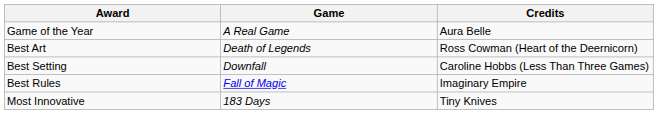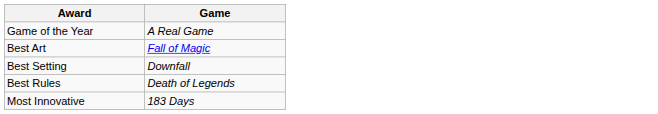- column: (545, 13)
(267, 48) Death of Legends -> (179, 48) Fall of Magic
(255, 84) Fall of Magic -> (191, 84) Death of Legends
